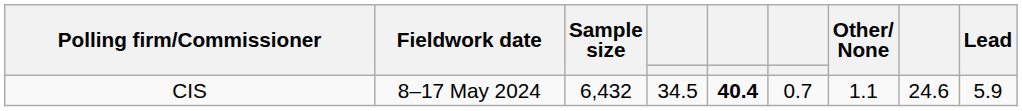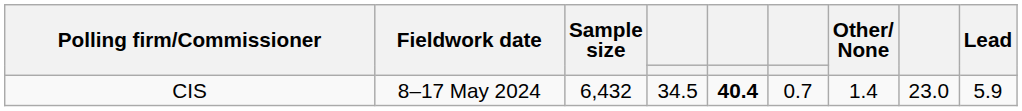(863, 90) 1.1 -> (863, 90) 1.4
(929, 90) 24.6 -> (929, 90) 23.0
